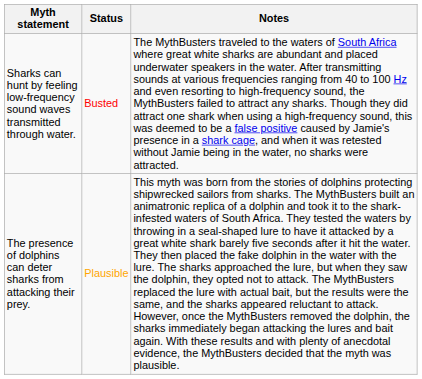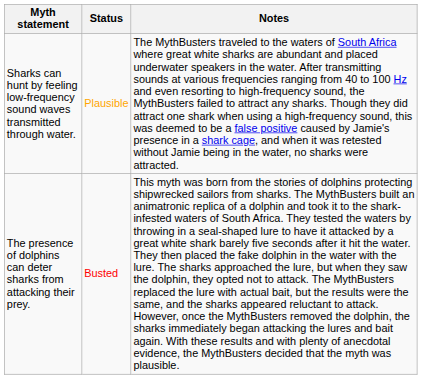(101, 103) Busted -> (106, 103) Plausible
(106, 274) Plausible -> (101, 274) Busted
